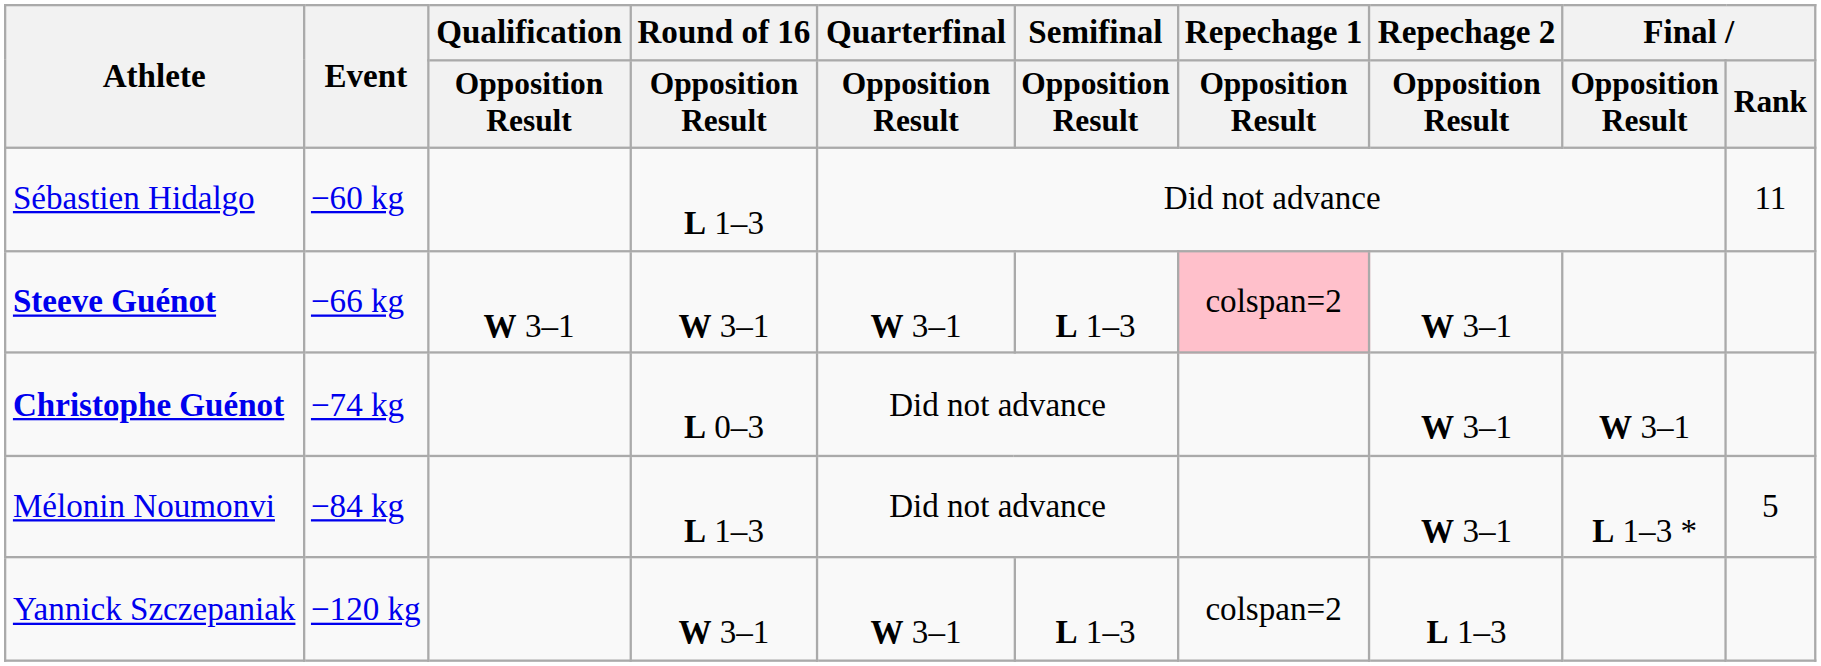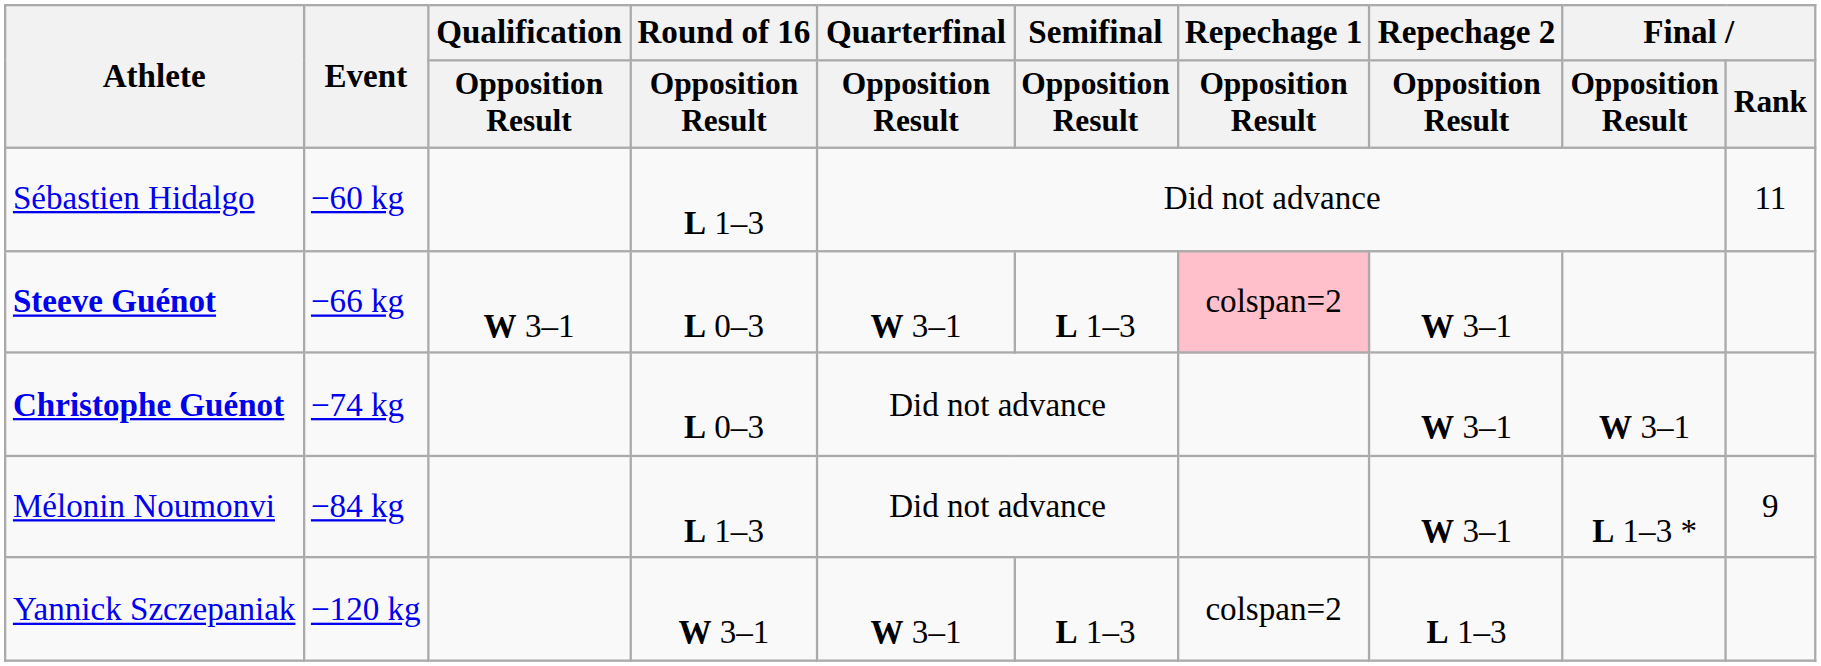(724, 325) W 3–1 -> (724, 325) L 0–3
(1770, 506) 5 -> (1770, 506) 9
